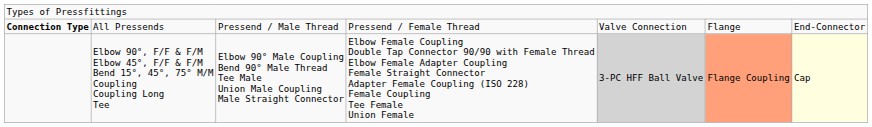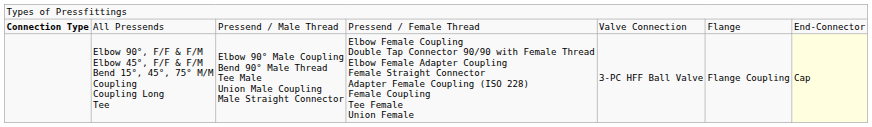(651, 78) lightgrey background -> (651, 78) no background
(749, 78) lightsalmon background -> (749, 78) no background
